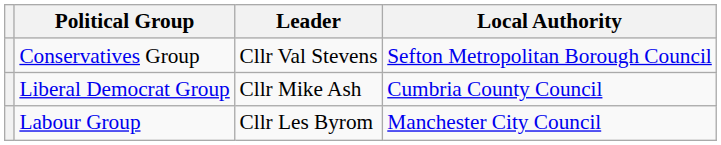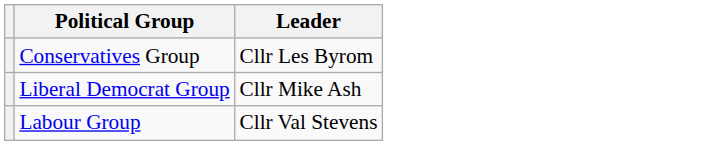- column: (550, 21)
(308, 55) Cllr Val Stevens -> (306, 55) Cllr Les Byrom
(306, 122) Cllr Les Byrom -> (308, 122) Cllr Val Stevens
